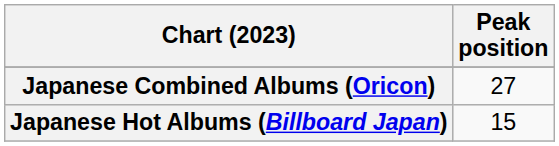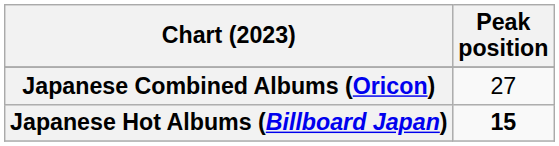(503, 122) normal -> (503, 122) bold
